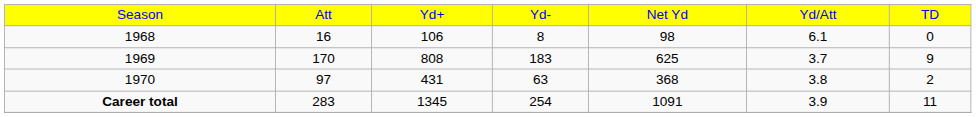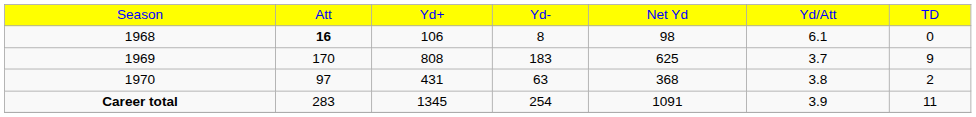(324, 36) normal -> (324, 36) bold
